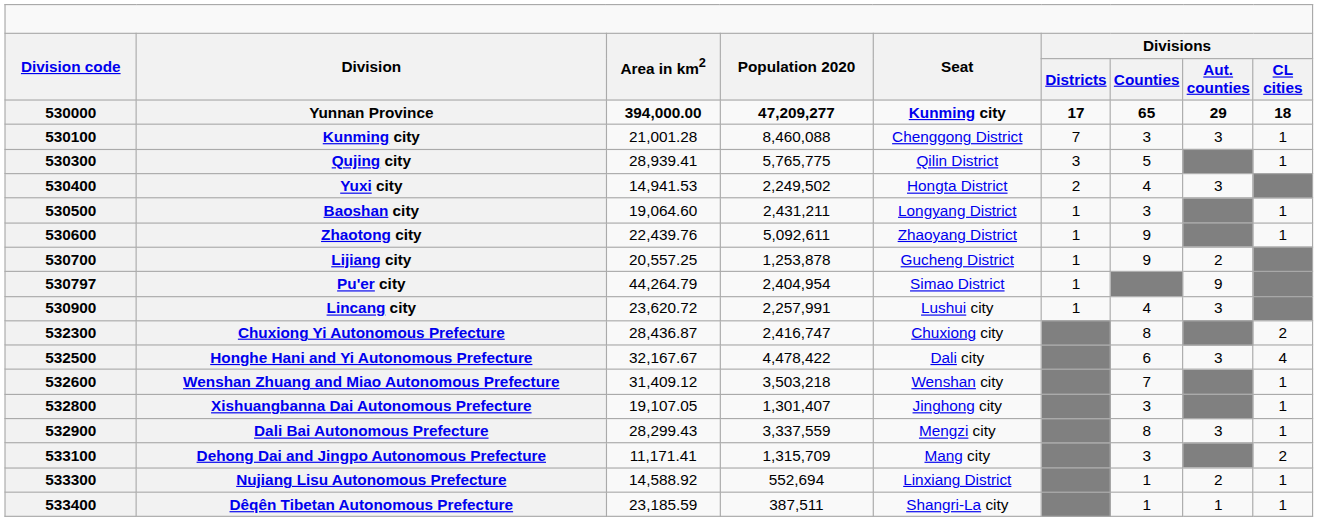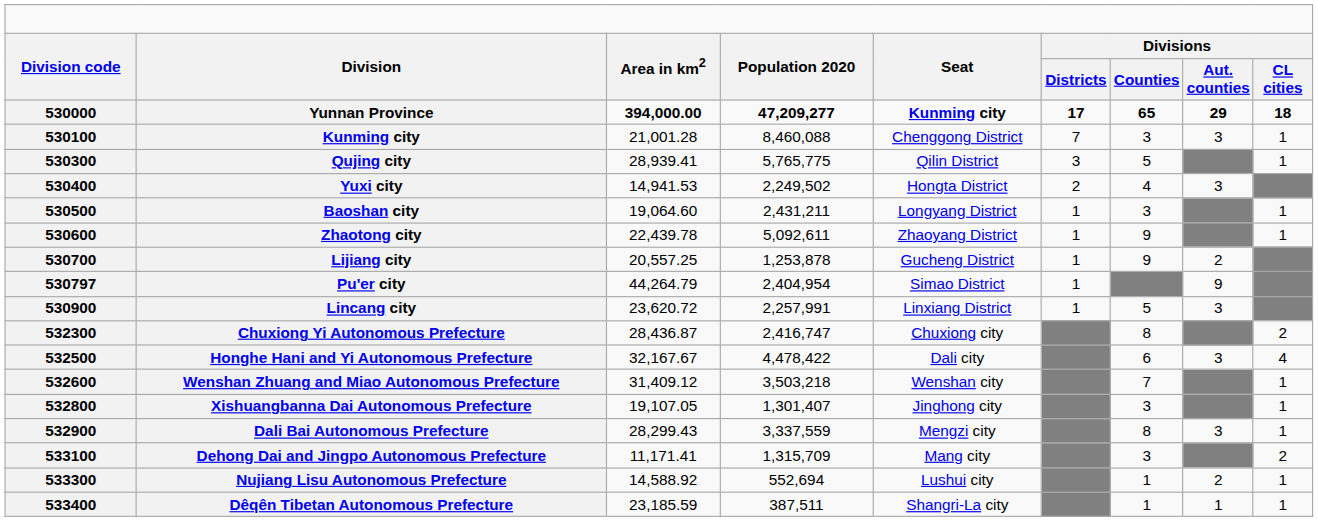(663, 235) 22,439.76 -> (663, 235) 22,439.78
(957, 309) Lushui city -> (957, 309) Linxiang District
(1147, 309) 4 -> (1147, 309) 5
(957, 480) Linxiang District -> (957, 480) Lushui city
